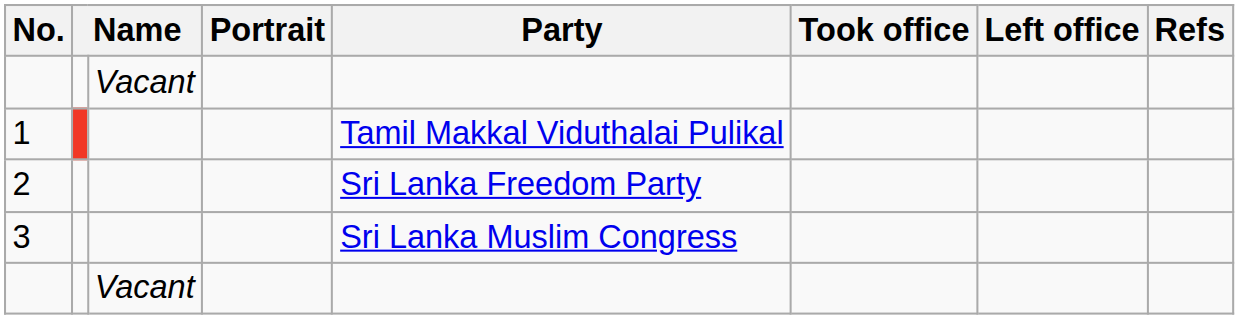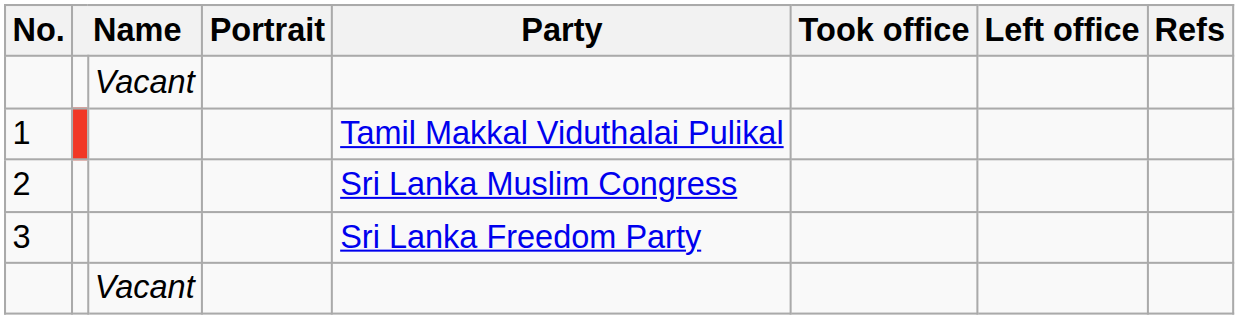(521, 184) Sri Lanka Freedom Party -> (539, 184) Sri Lanka Muslim Congress
(539, 236) Sri Lanka Muslim Congress -> (521, 236) Sri Lanka Freedom Party
